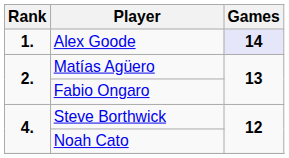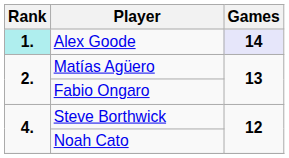(27, 41) no background -> (27, 41) paleturquoise background
